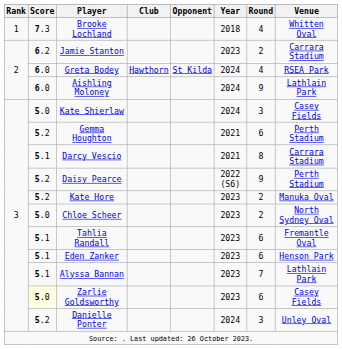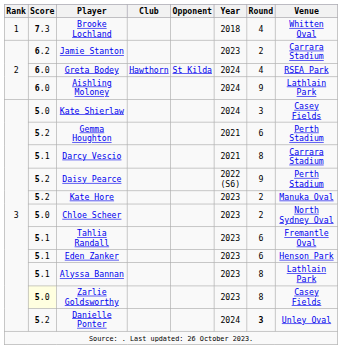(261, 274) 7 -> (261, 274) 8
(261, 297) 6 -> (261, 297) 8
(261, 320) normal -> (261, 320) bold
